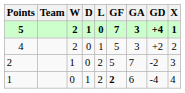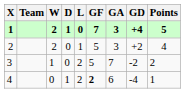columns swapped: (174, 12) <-> (21, 12)
